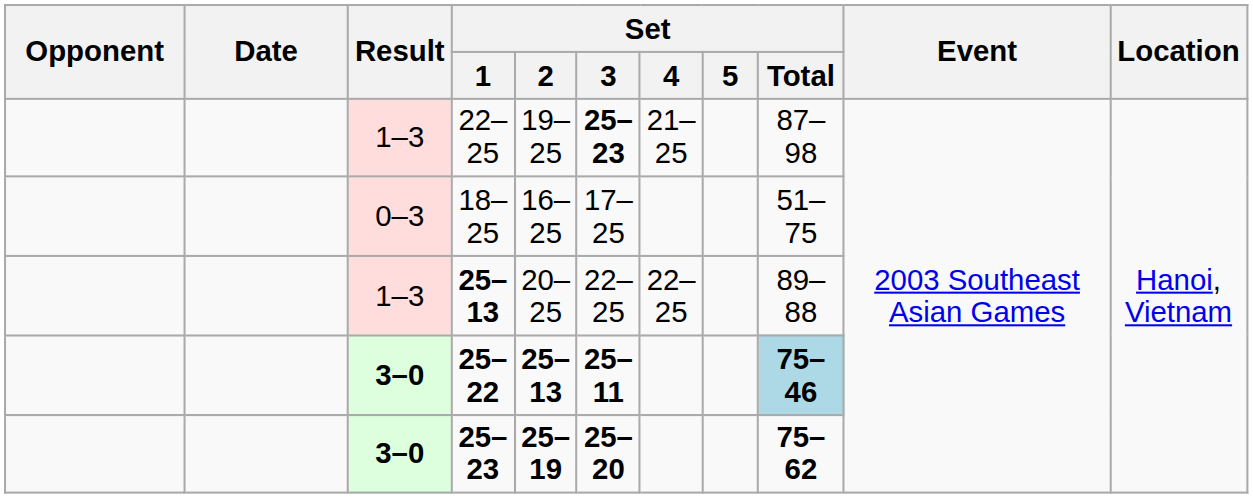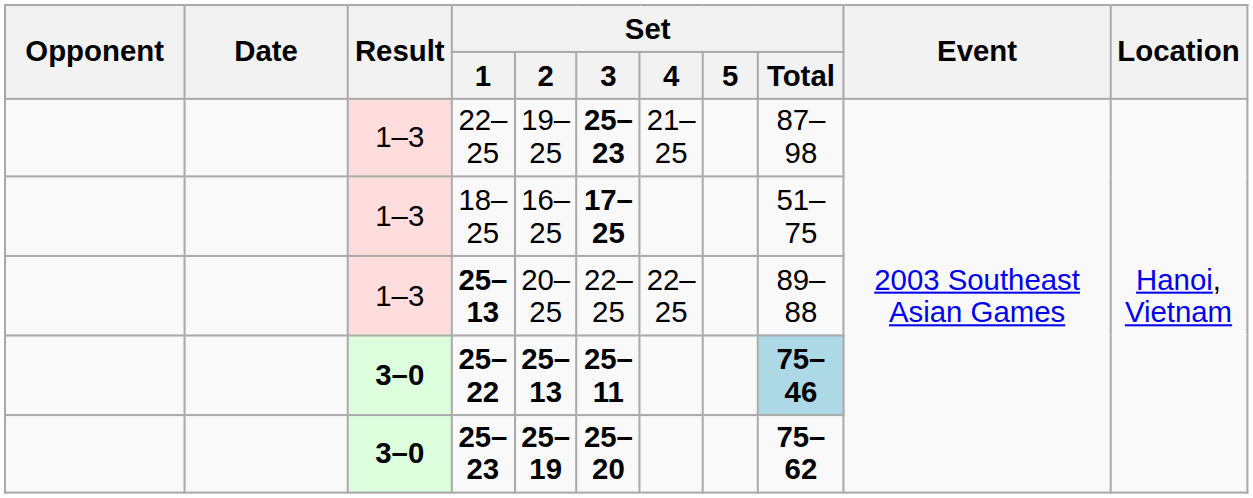(400, 217) 0–3 -> (400, 217) 1–3
(608, 217) normal -> (608, 217) bold
